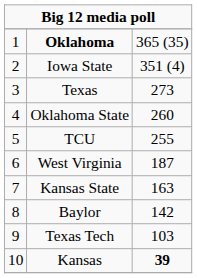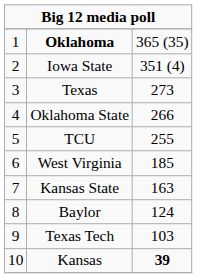(162, 114) 260 -> (162, 114) 266
(162, 163) 187 -> (162, 163) 185
(162, 211) 142 -> (162, 211) 124
